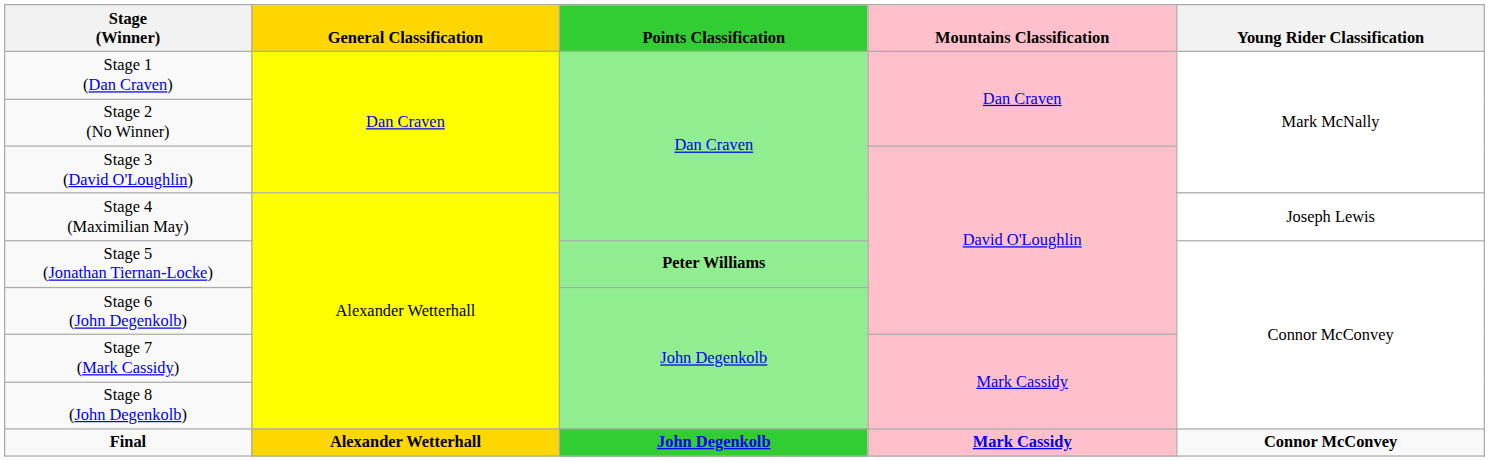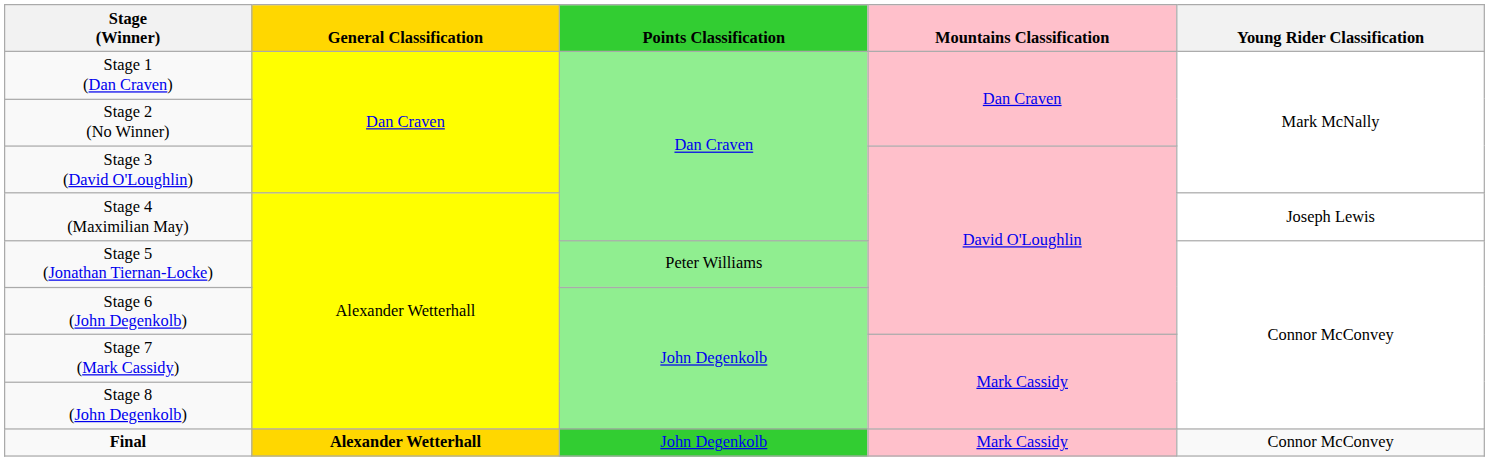(714, 264) bold -> (714, 264) normal
(714, 442) bold -> (714, 442) normal
(1022, 442) bold -> (1022, 442) normal
(1331, 442) bold -> (1331, 442) normal
